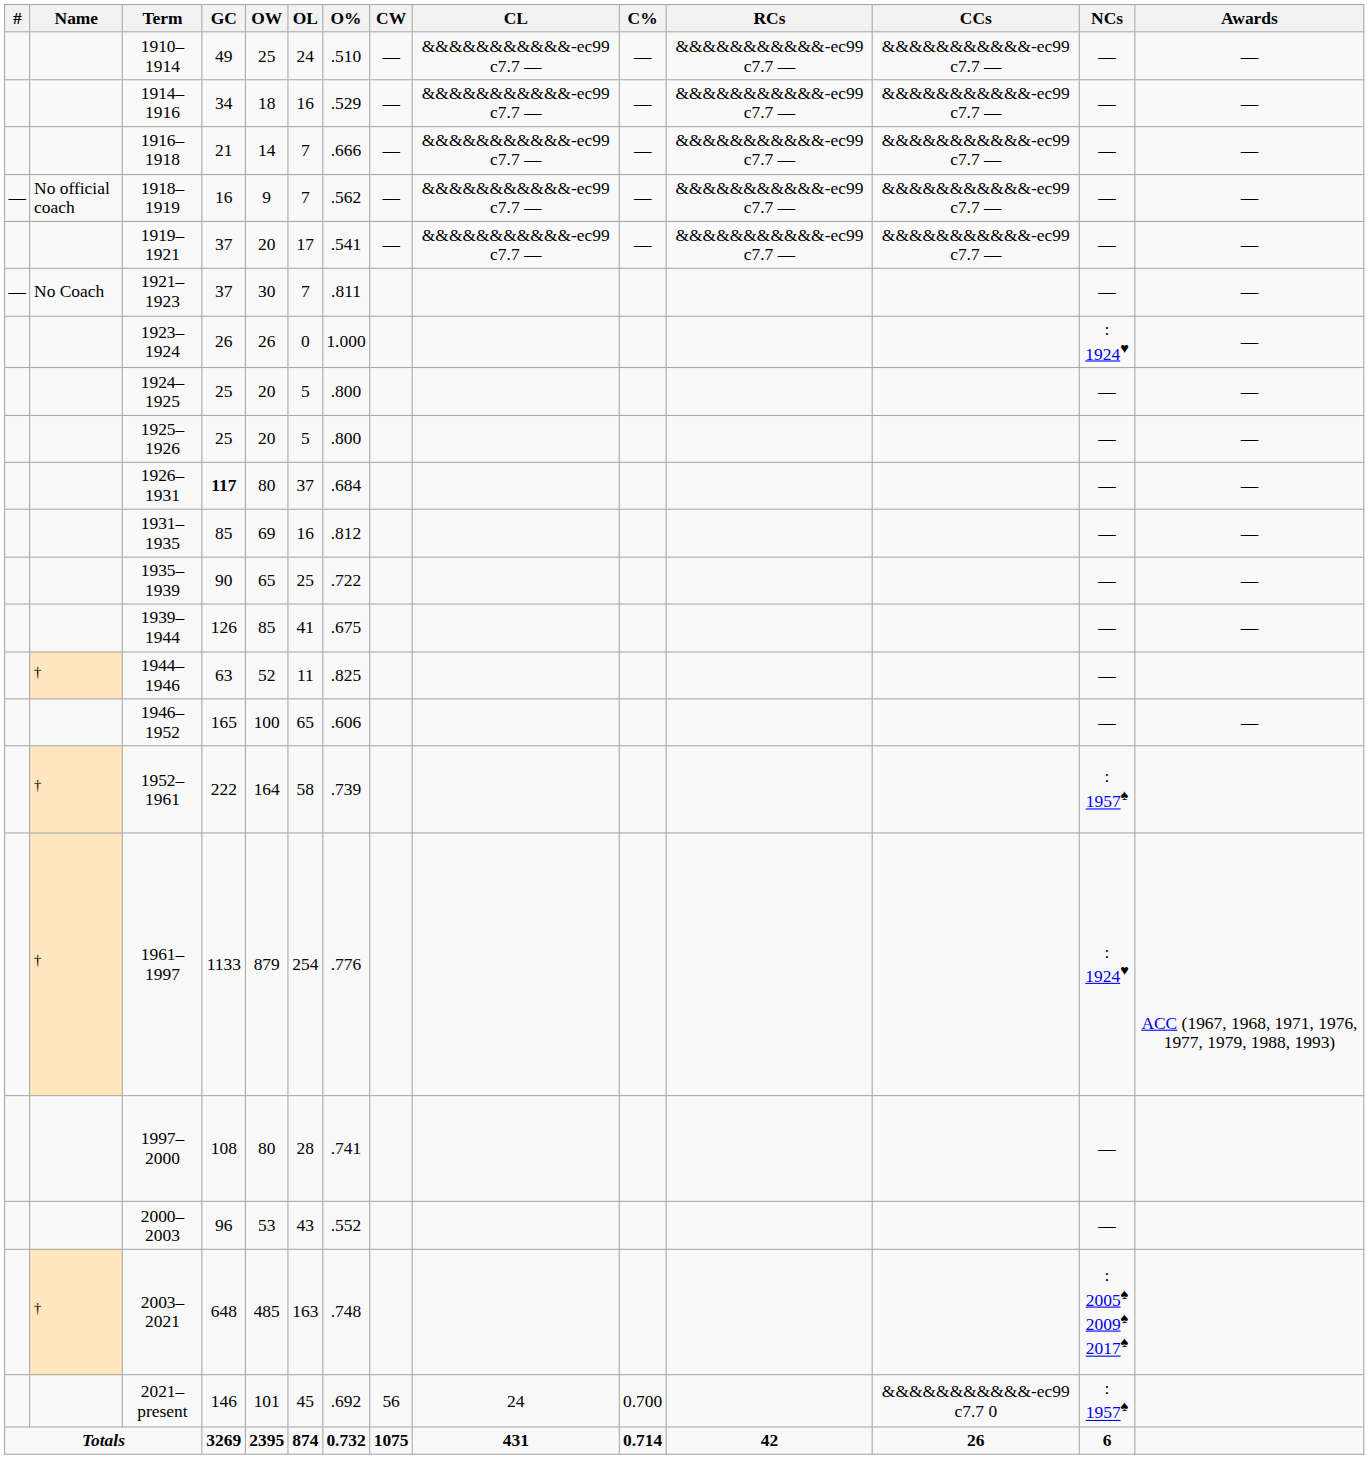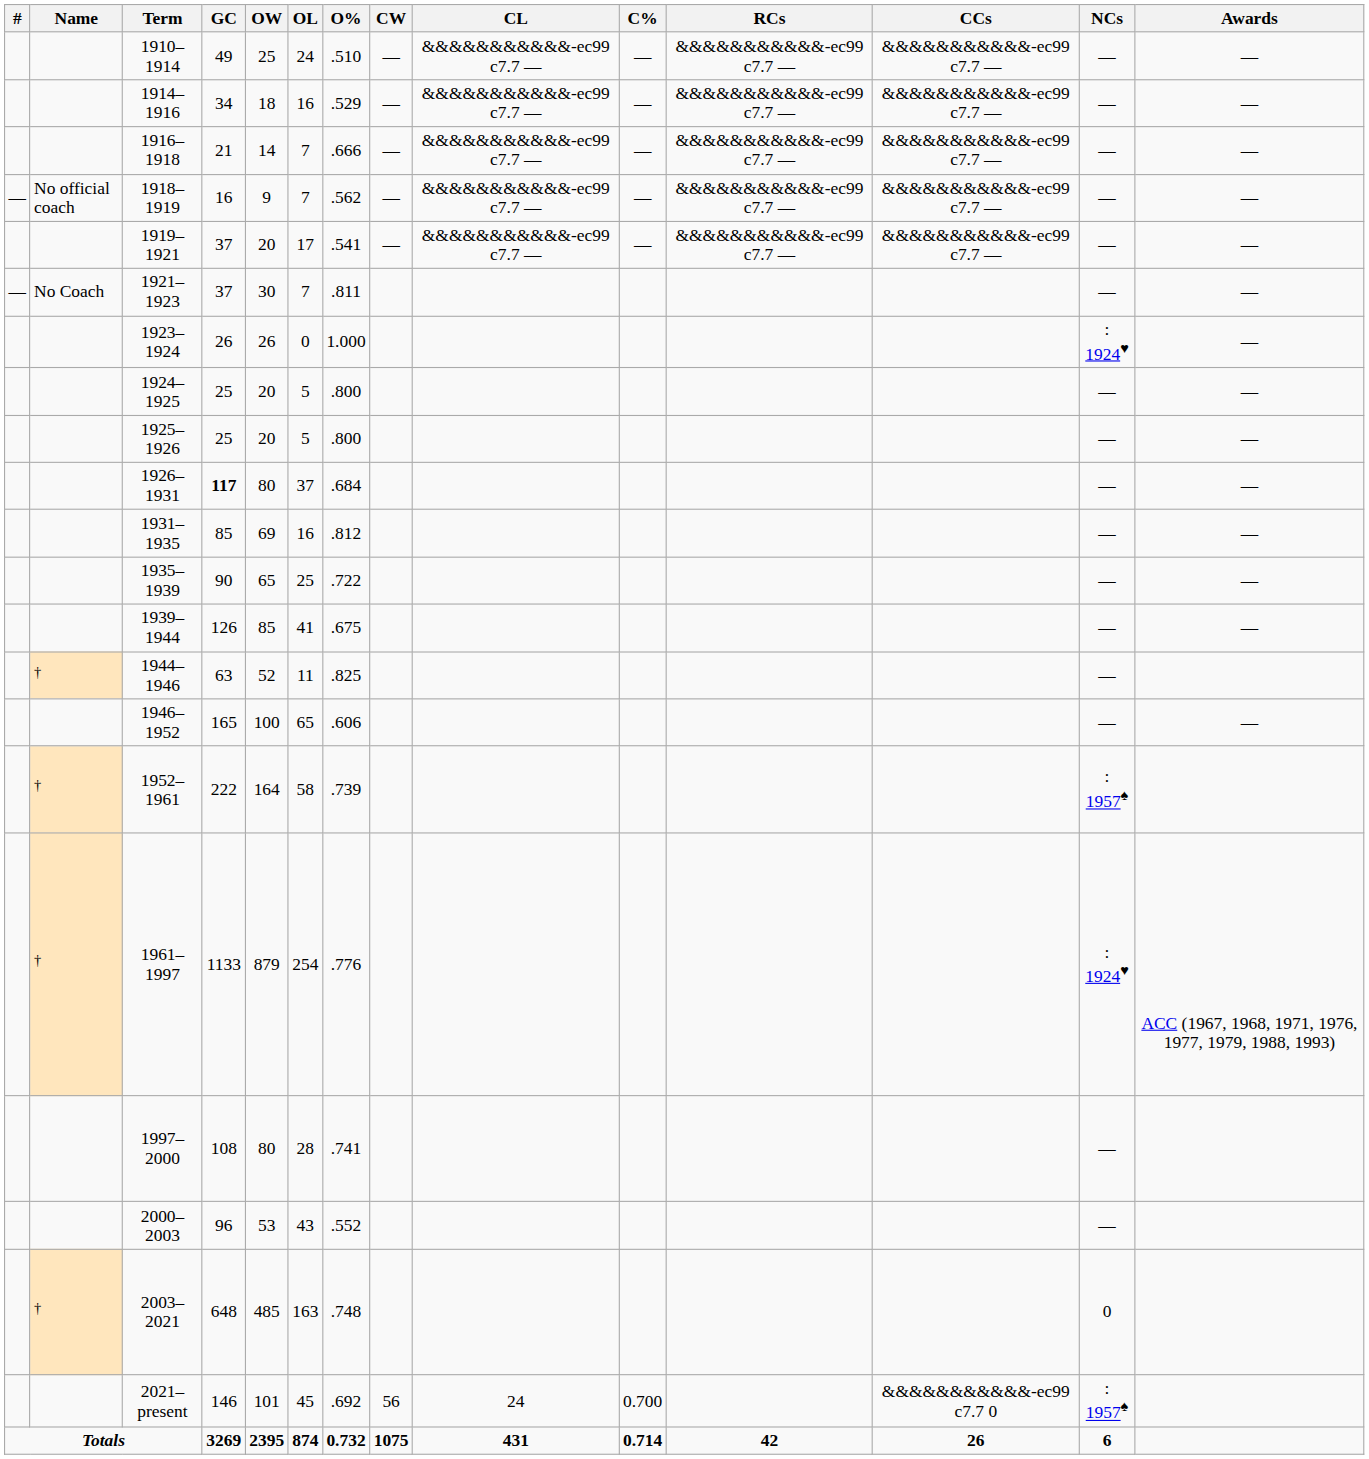(1107, 1311) : 2005♠ 2009♠ 2017♠ -> (1107, 1311) 0
